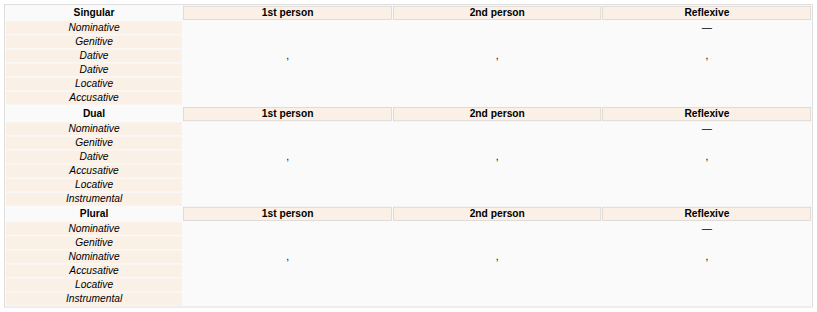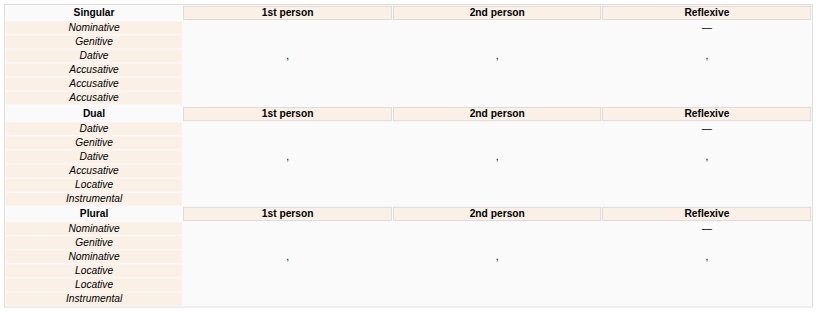(94, 70) Dative -> (94, 70) Accusative
(94, 84) Locative -> (94, 84) Accusative
(94, 128) Nominative -> (94, 128) Dative
(94, 271) Accusative -> (94, 271) Locative
